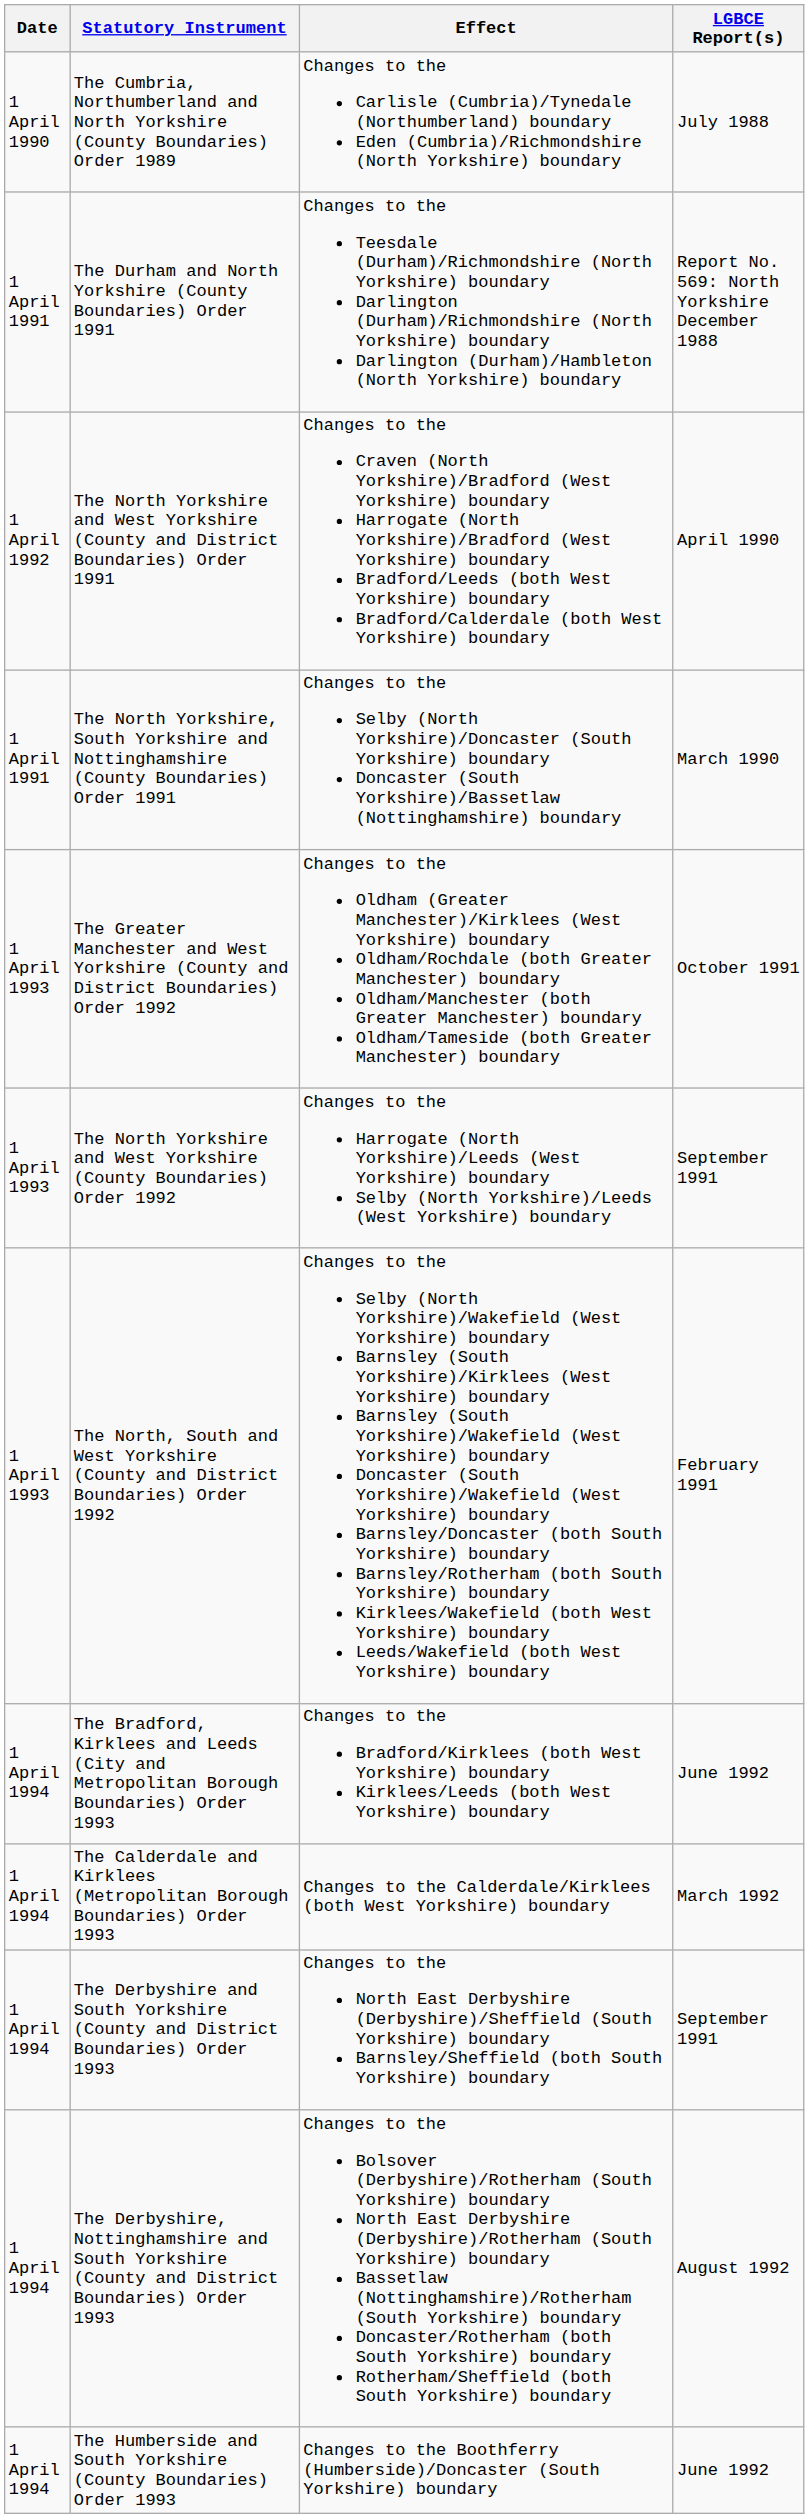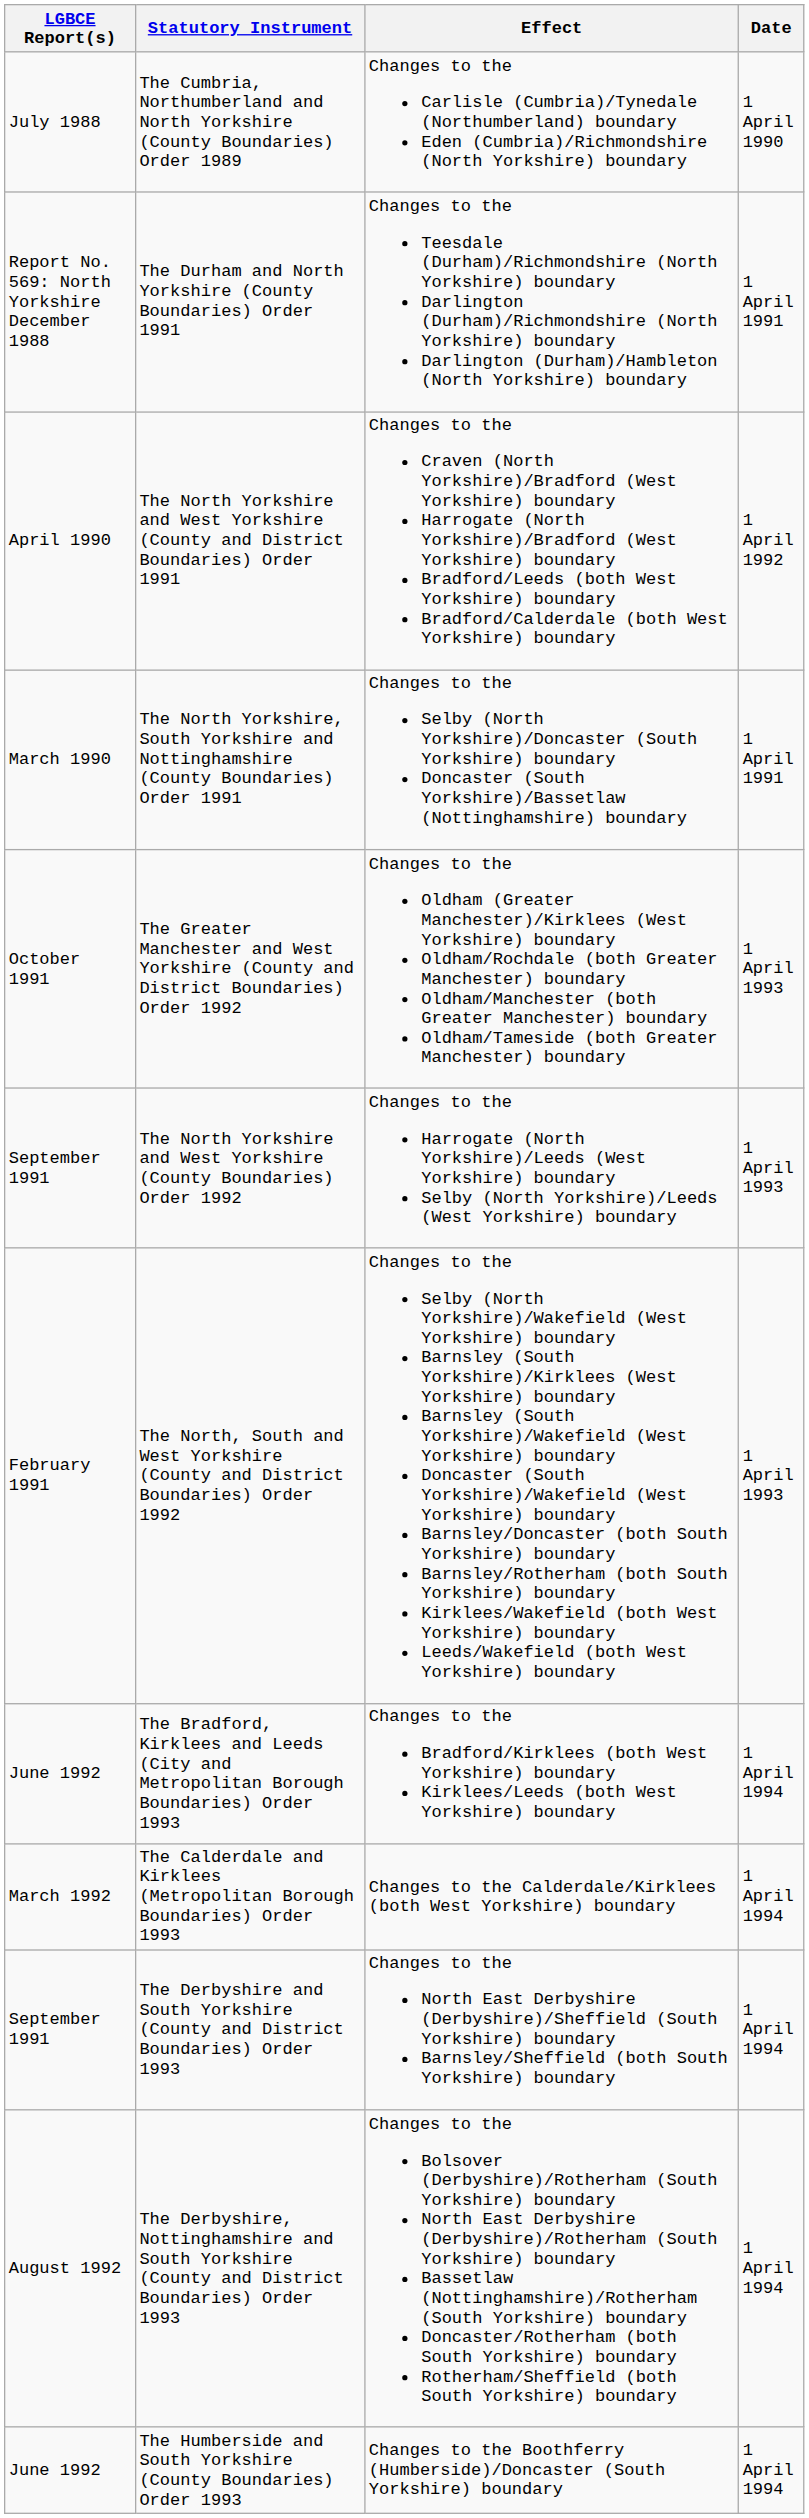columns swapped: (37, 28) <-> (738, 28)
